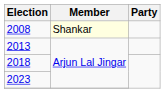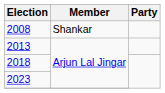(72, 29) lightyellow background -> (72, 29) no background
